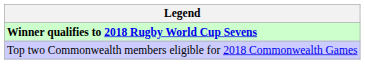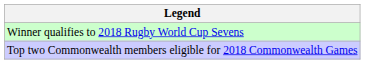(132, 31) bold -> (125, 31) normal
